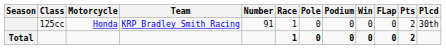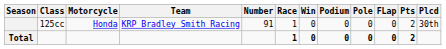columns swapped: (365, 11) <-> (311, 11)
